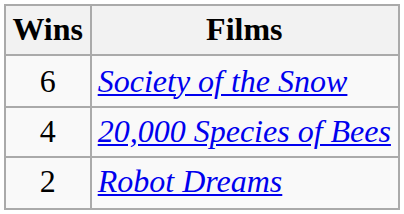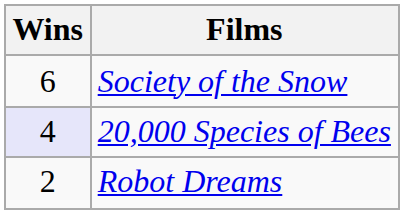(48, 131) no background -> (48, 131) lavender background
